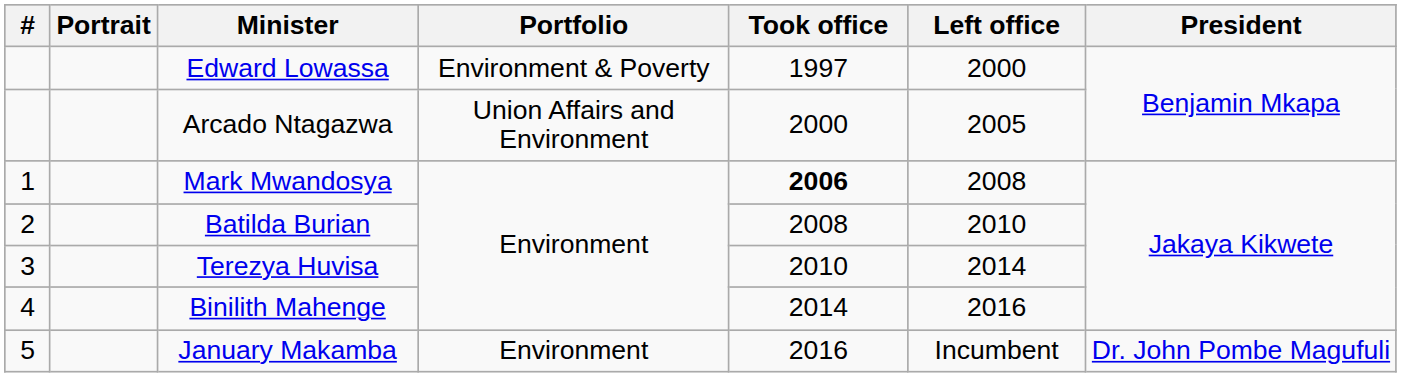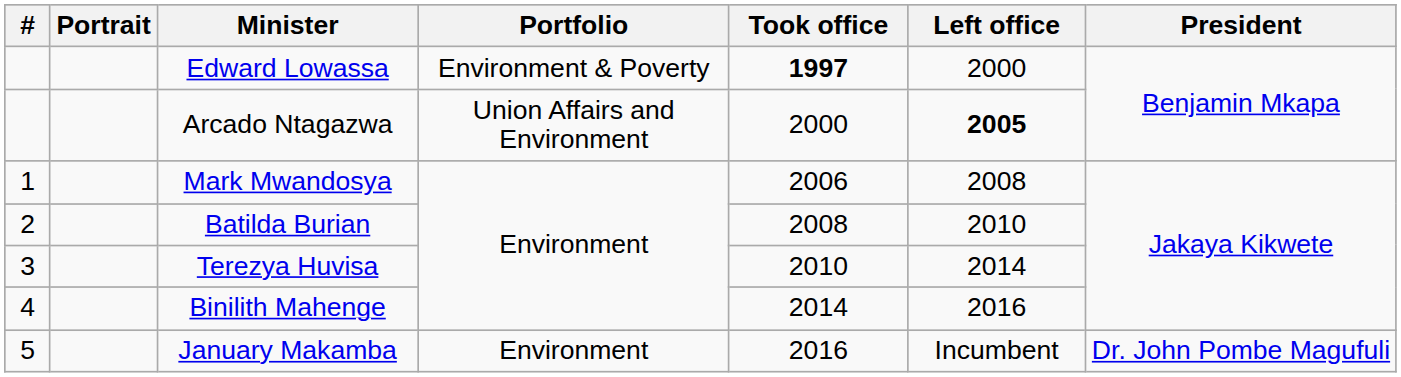(818, 67) normal -> (818, 67) bold
(997, 124) normal -> (997, 124) bold
(818, 181) bold -> (818, 181) normal
